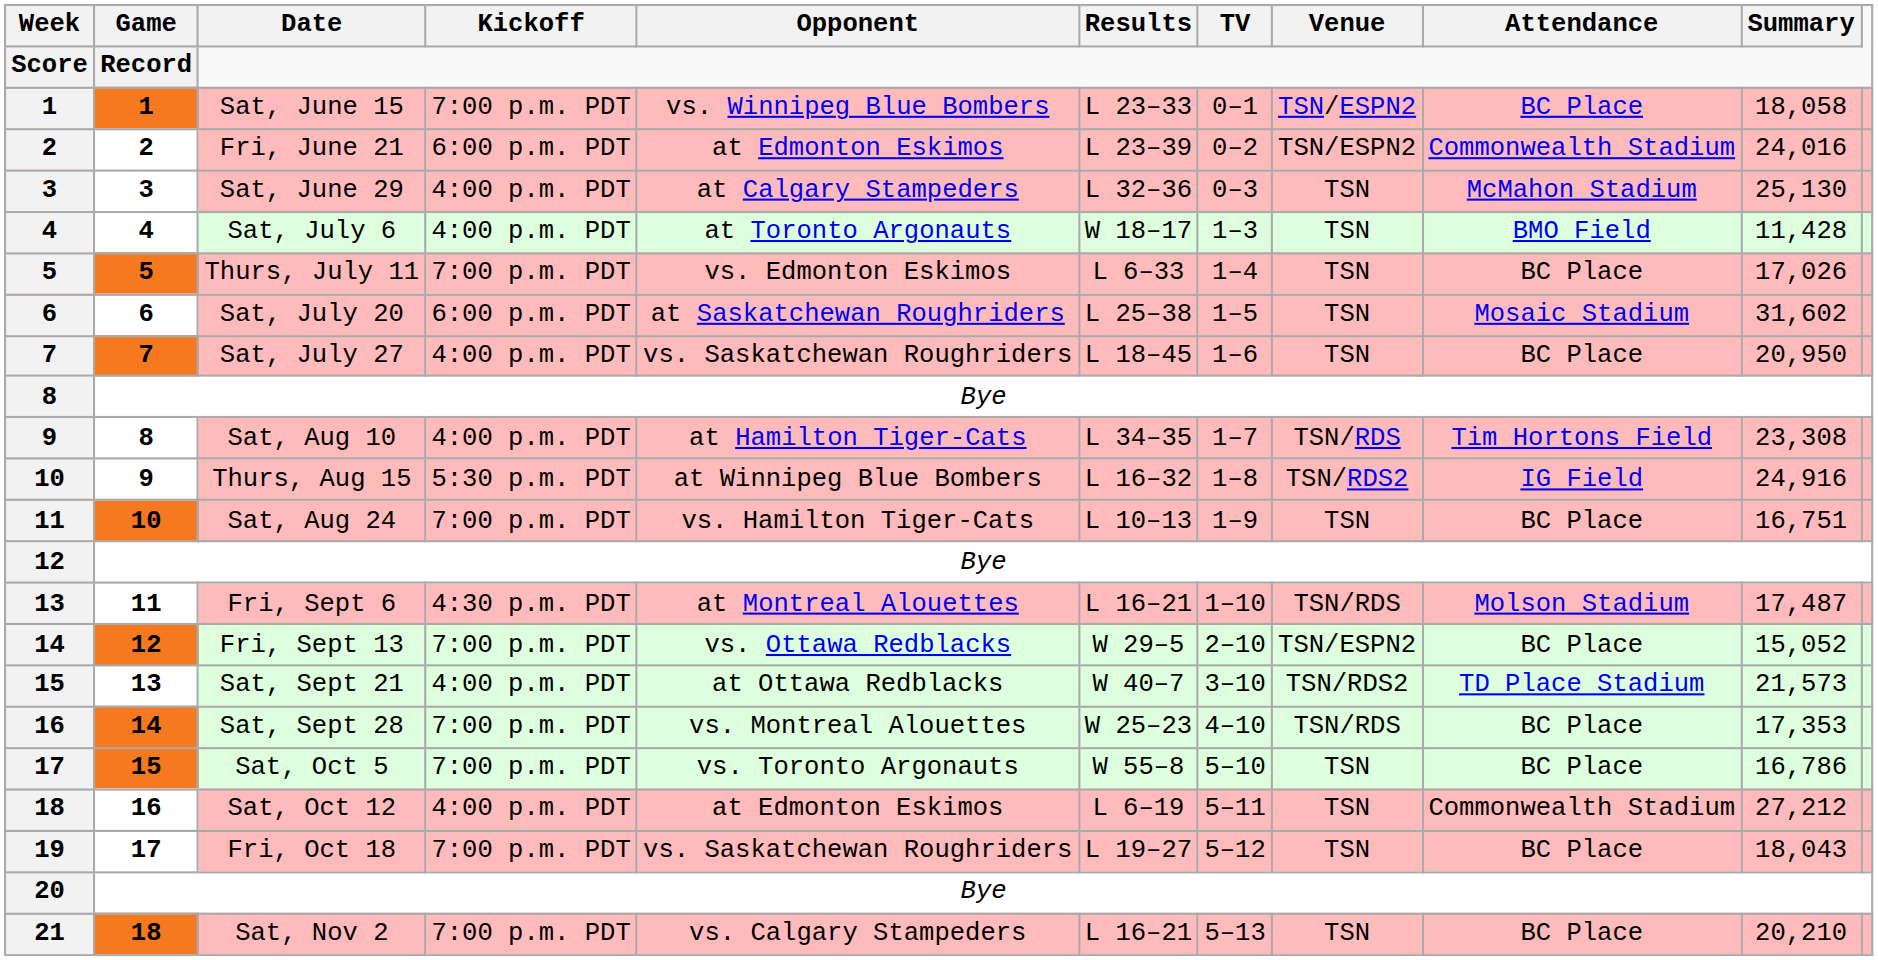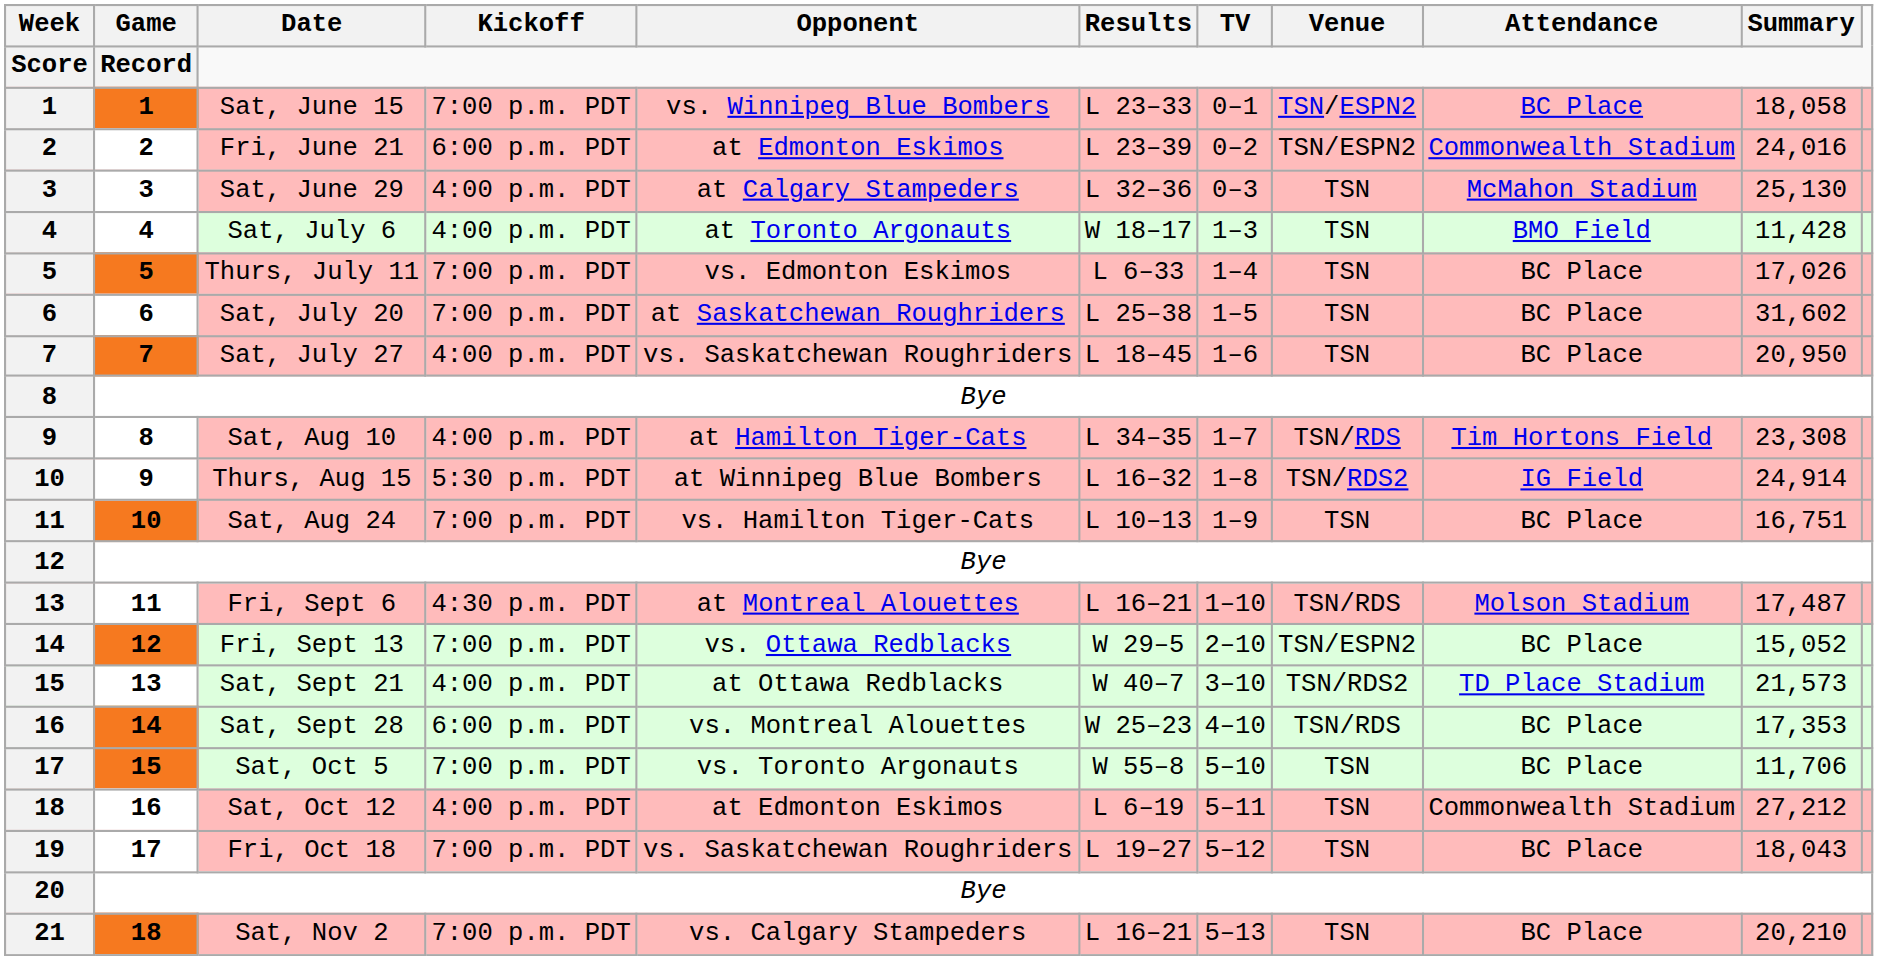(531, 315) 6:00 p.m. PDT -> (531, 315) 7:00 p.m. PDT
(1582, 315) Mosaic Stadium -> (1582, 315) BC Place
(1801, 480) 24,916 -> (1801, 480) 24,914
(531, 728) 7:00 p.m. PDT -> (531, 728) 6:00 p.m. PDT
(1801, 769) 16,786 -> (1801, 769) 11,706
